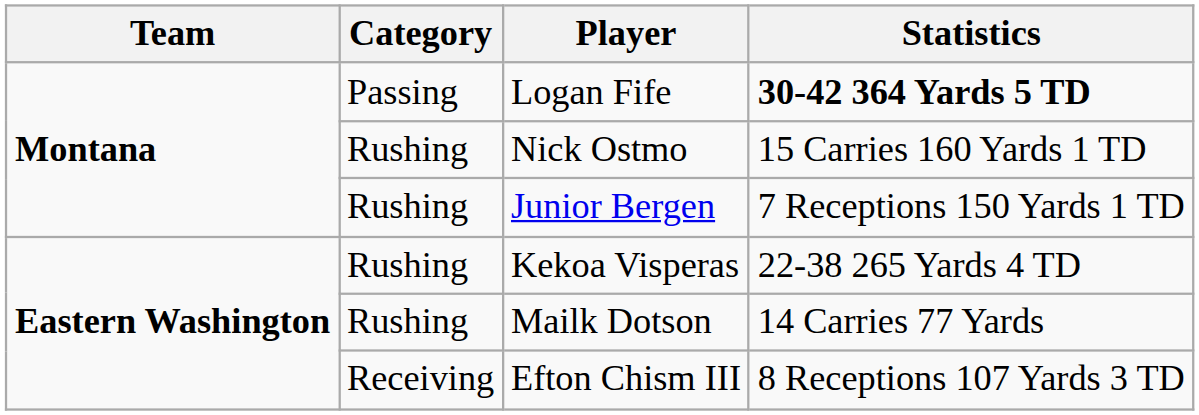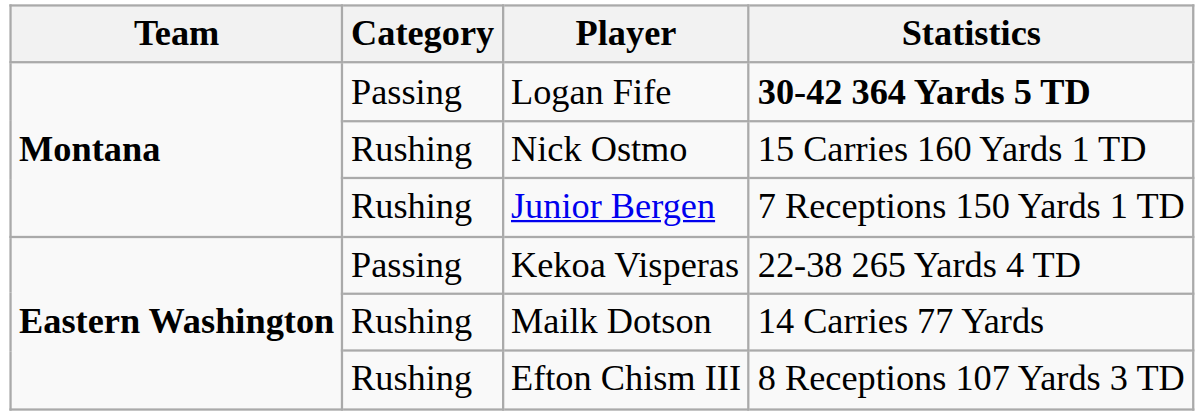(408, 264) Rushing -> (407, 264) Passing
(421, 379) Receiving -> (412, 379) Rushing
